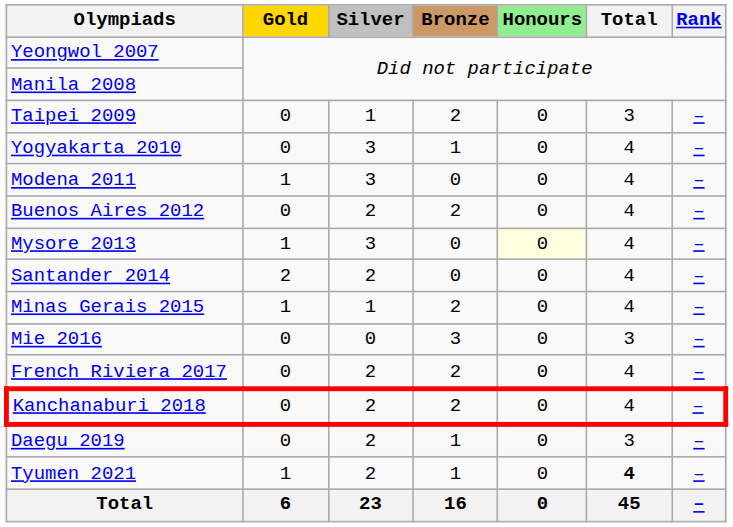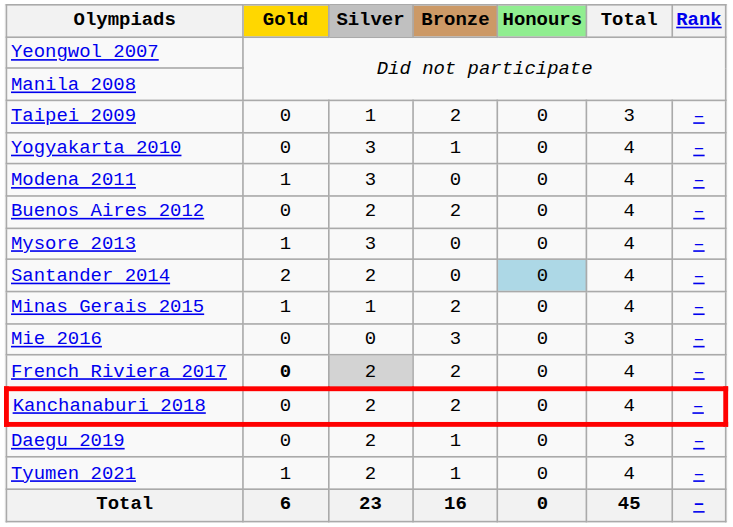(542, 243) lightyellow background -> (542, 243) no background
(542, 275) no background -> (542, 275) lightblue background
(286, 371) normal -> (286, 371) bold
(370, 371) no background -> (370, 371) lightgrey background
(629, 473) bold -> (629, 473) normal
